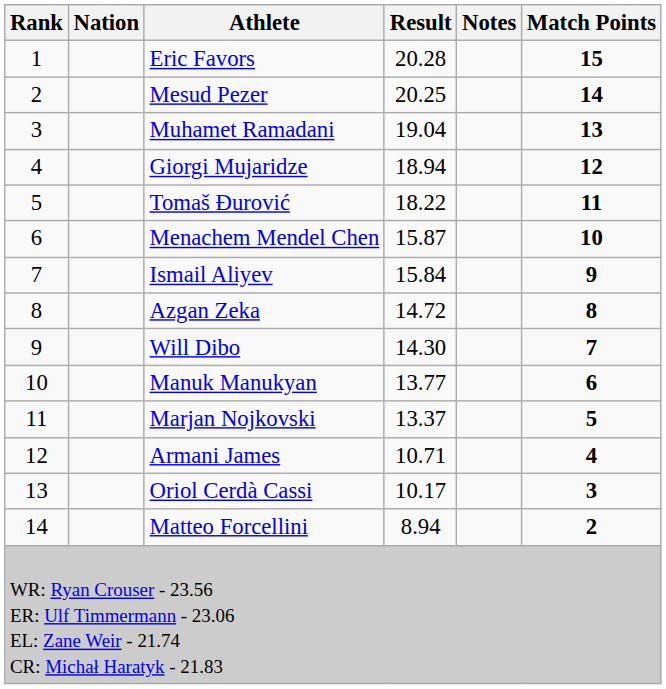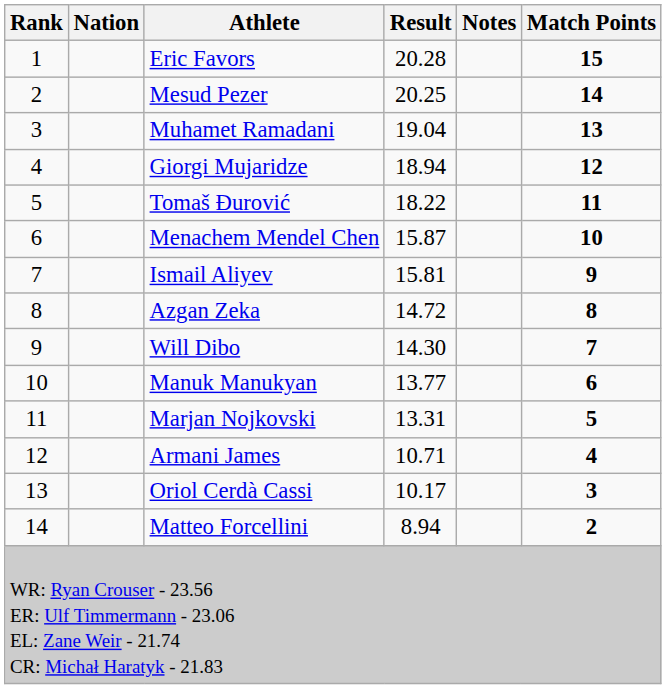(421, 274) 15.84 -> (421, 274) 15.81
(421, 418) 13.37 -> (421, 418) 13.31
